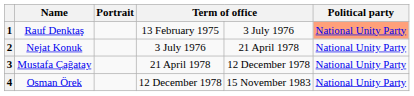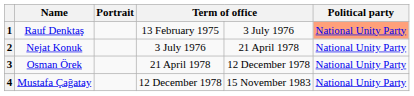(54, 64) Mustafa Çağatay -> (54, 64) Osman Örek
(54, 82) Osman Örek -> (54, 82) Mustafa Çağatay
